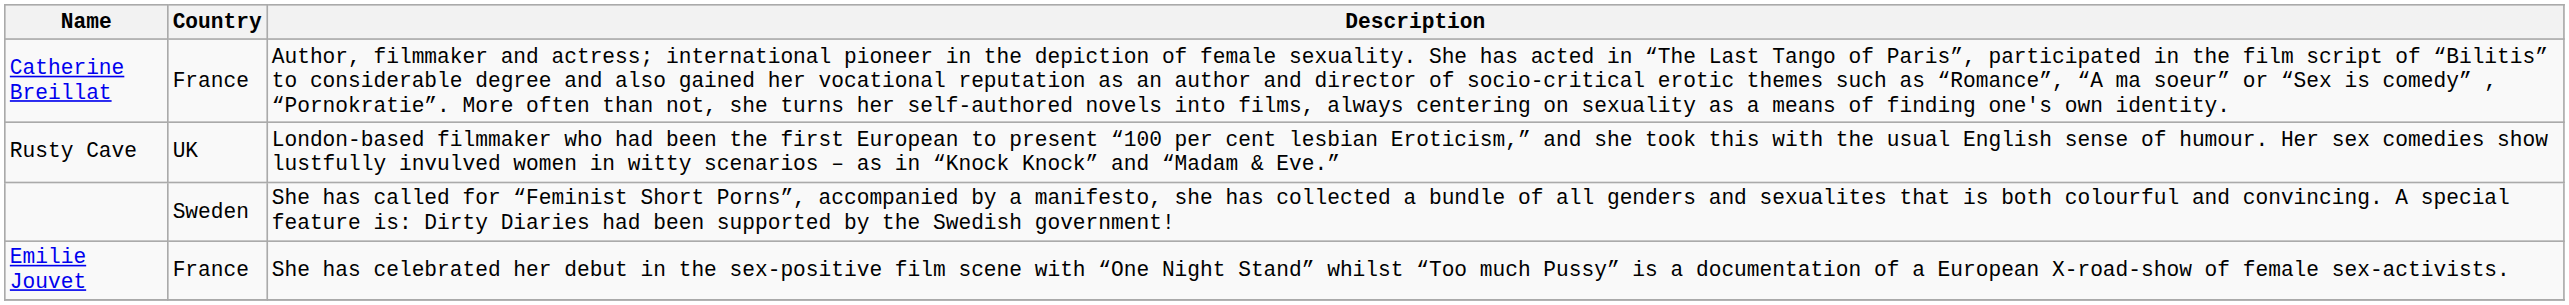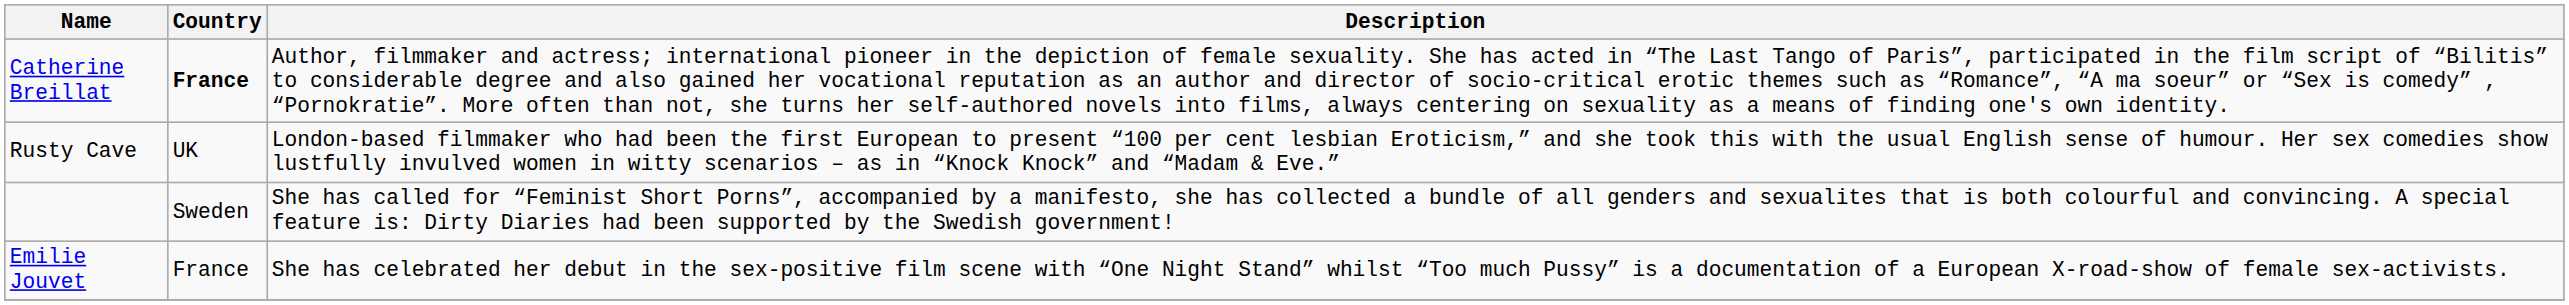(211, 81) normal -> (211, 81) bold
